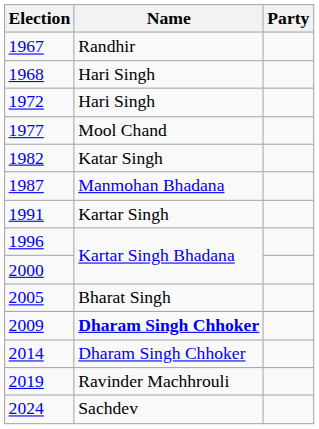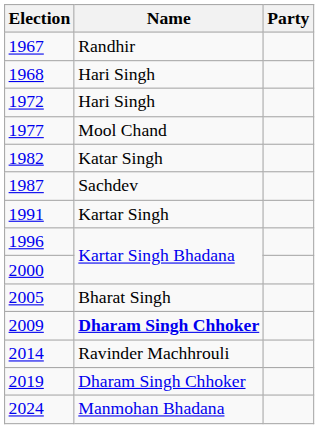(151, 185) Manmohan Bhadana -> (108, 185) Sachdev
(162, 353) Dharam Singh Chhoker -> (154, 353) Ravinder Machhrouli
(154, 381) Ravinder Machhrouli -> (162, 381) Dharam Singh Chhoker
(108, 409) Sachdev -> (151, 409) Manmohan Bhadana
